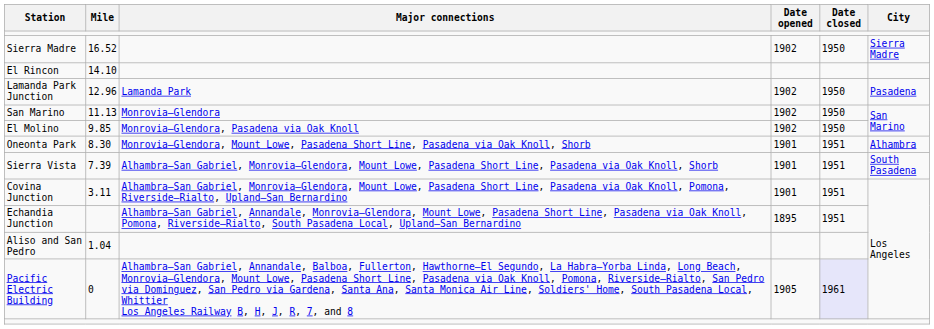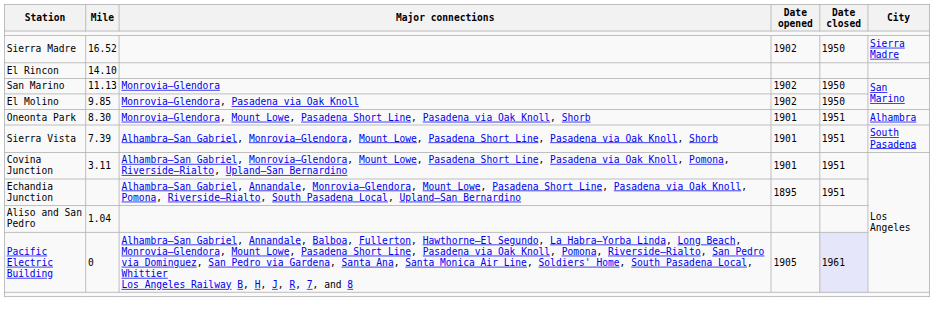- row: (41, 92)
